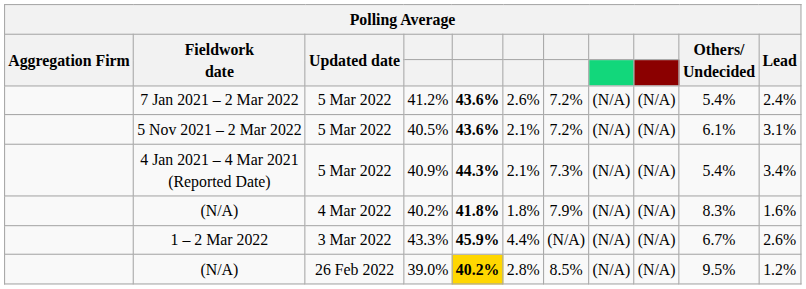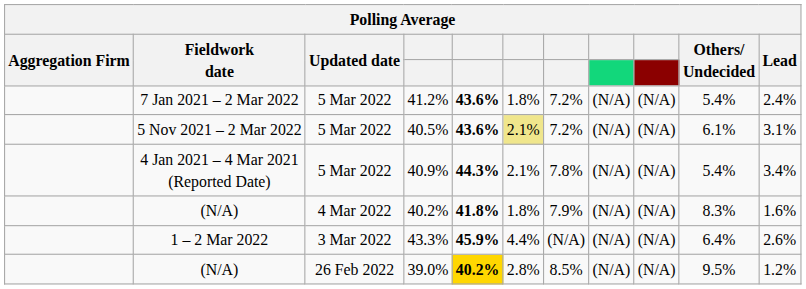(523, 101) 2.6% -> (523, 101) 1.8%
(523, 130) no background -> (523, 130) khaki background
(566, 170) 7.3% -> (566, 170) 7.8%
(719, 240) 6.7% -> (719, 240) 6.4%
